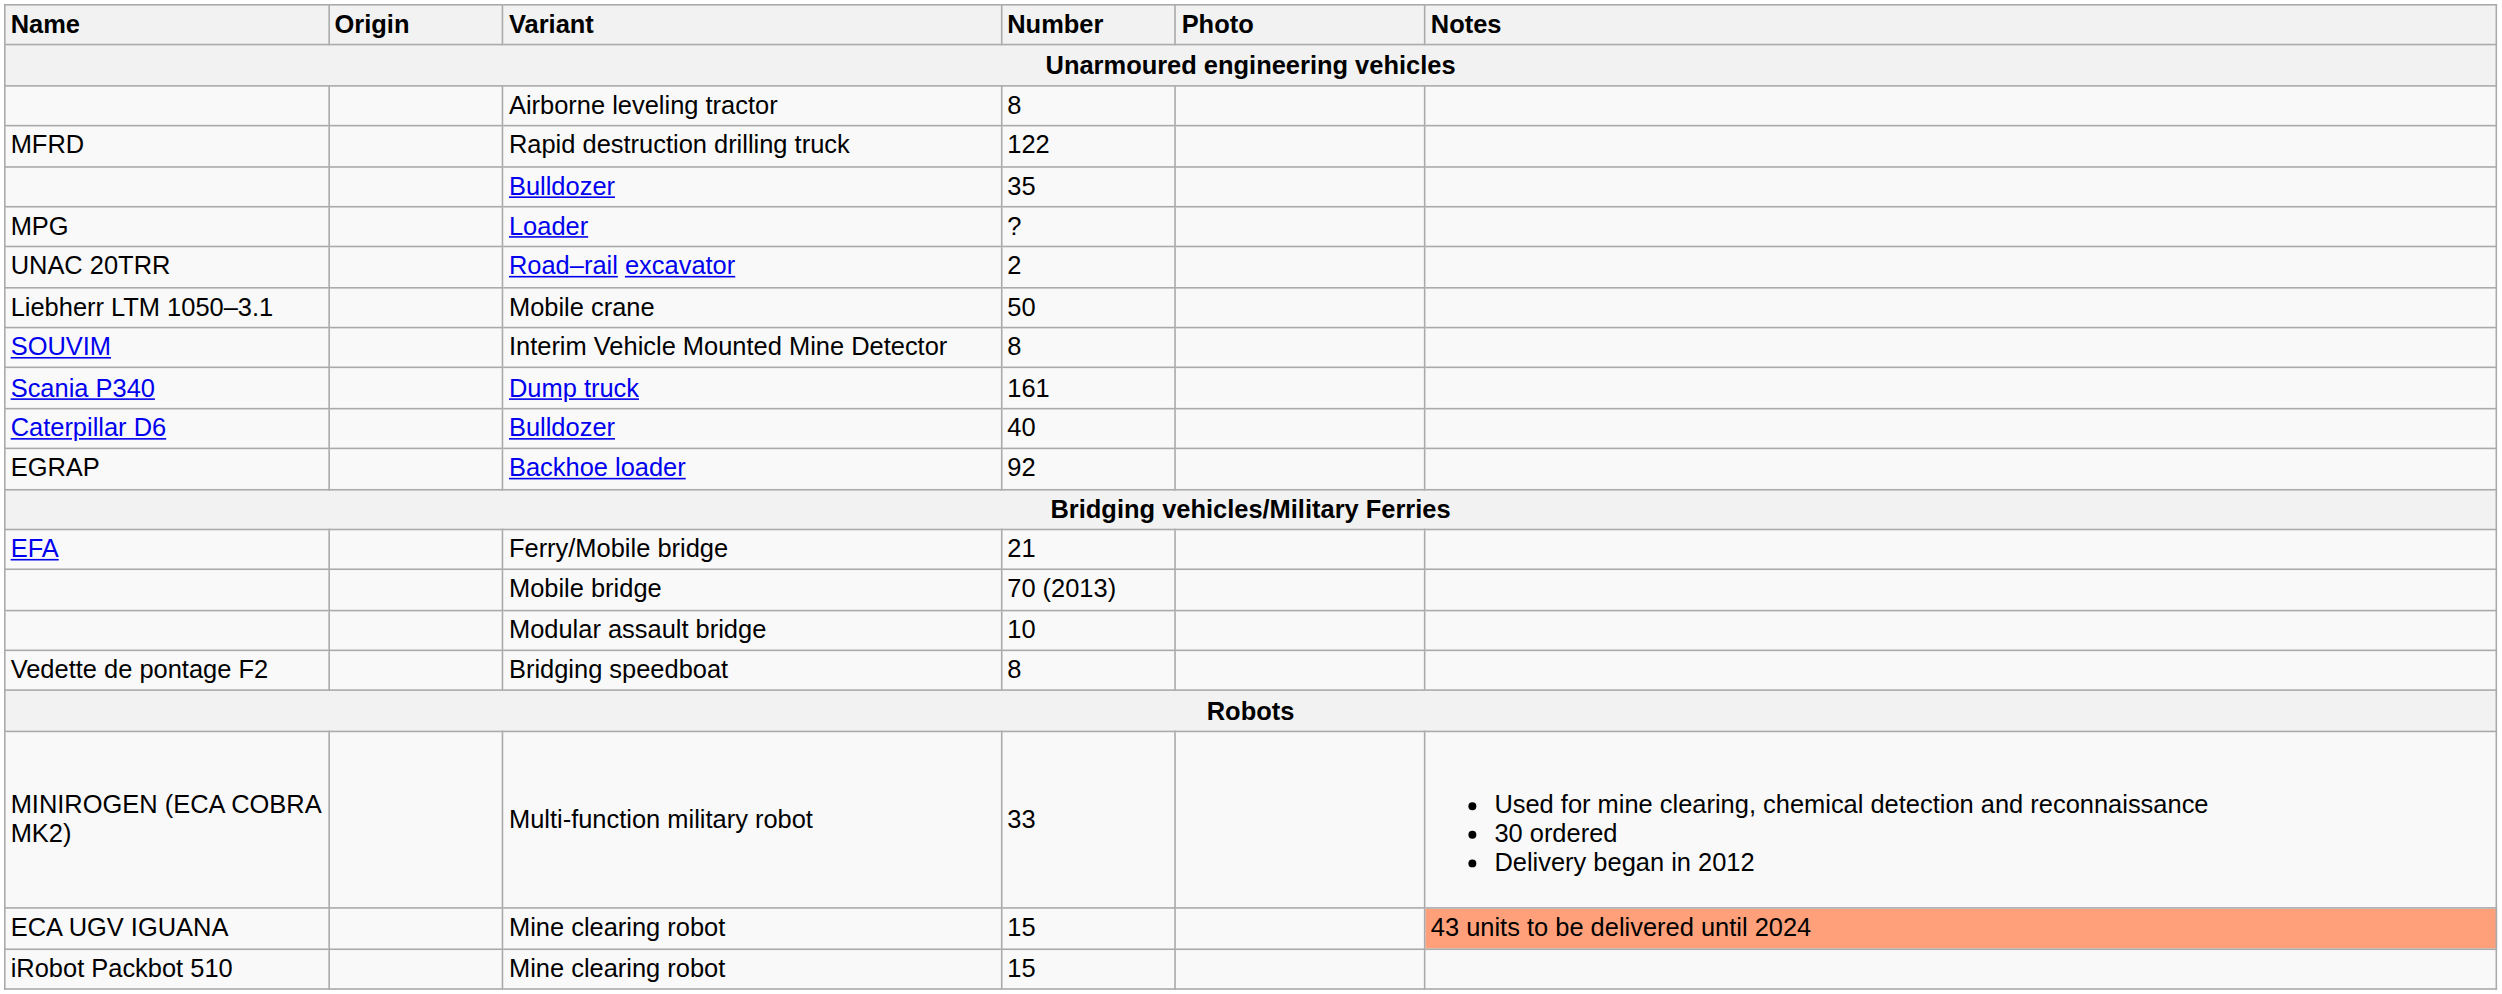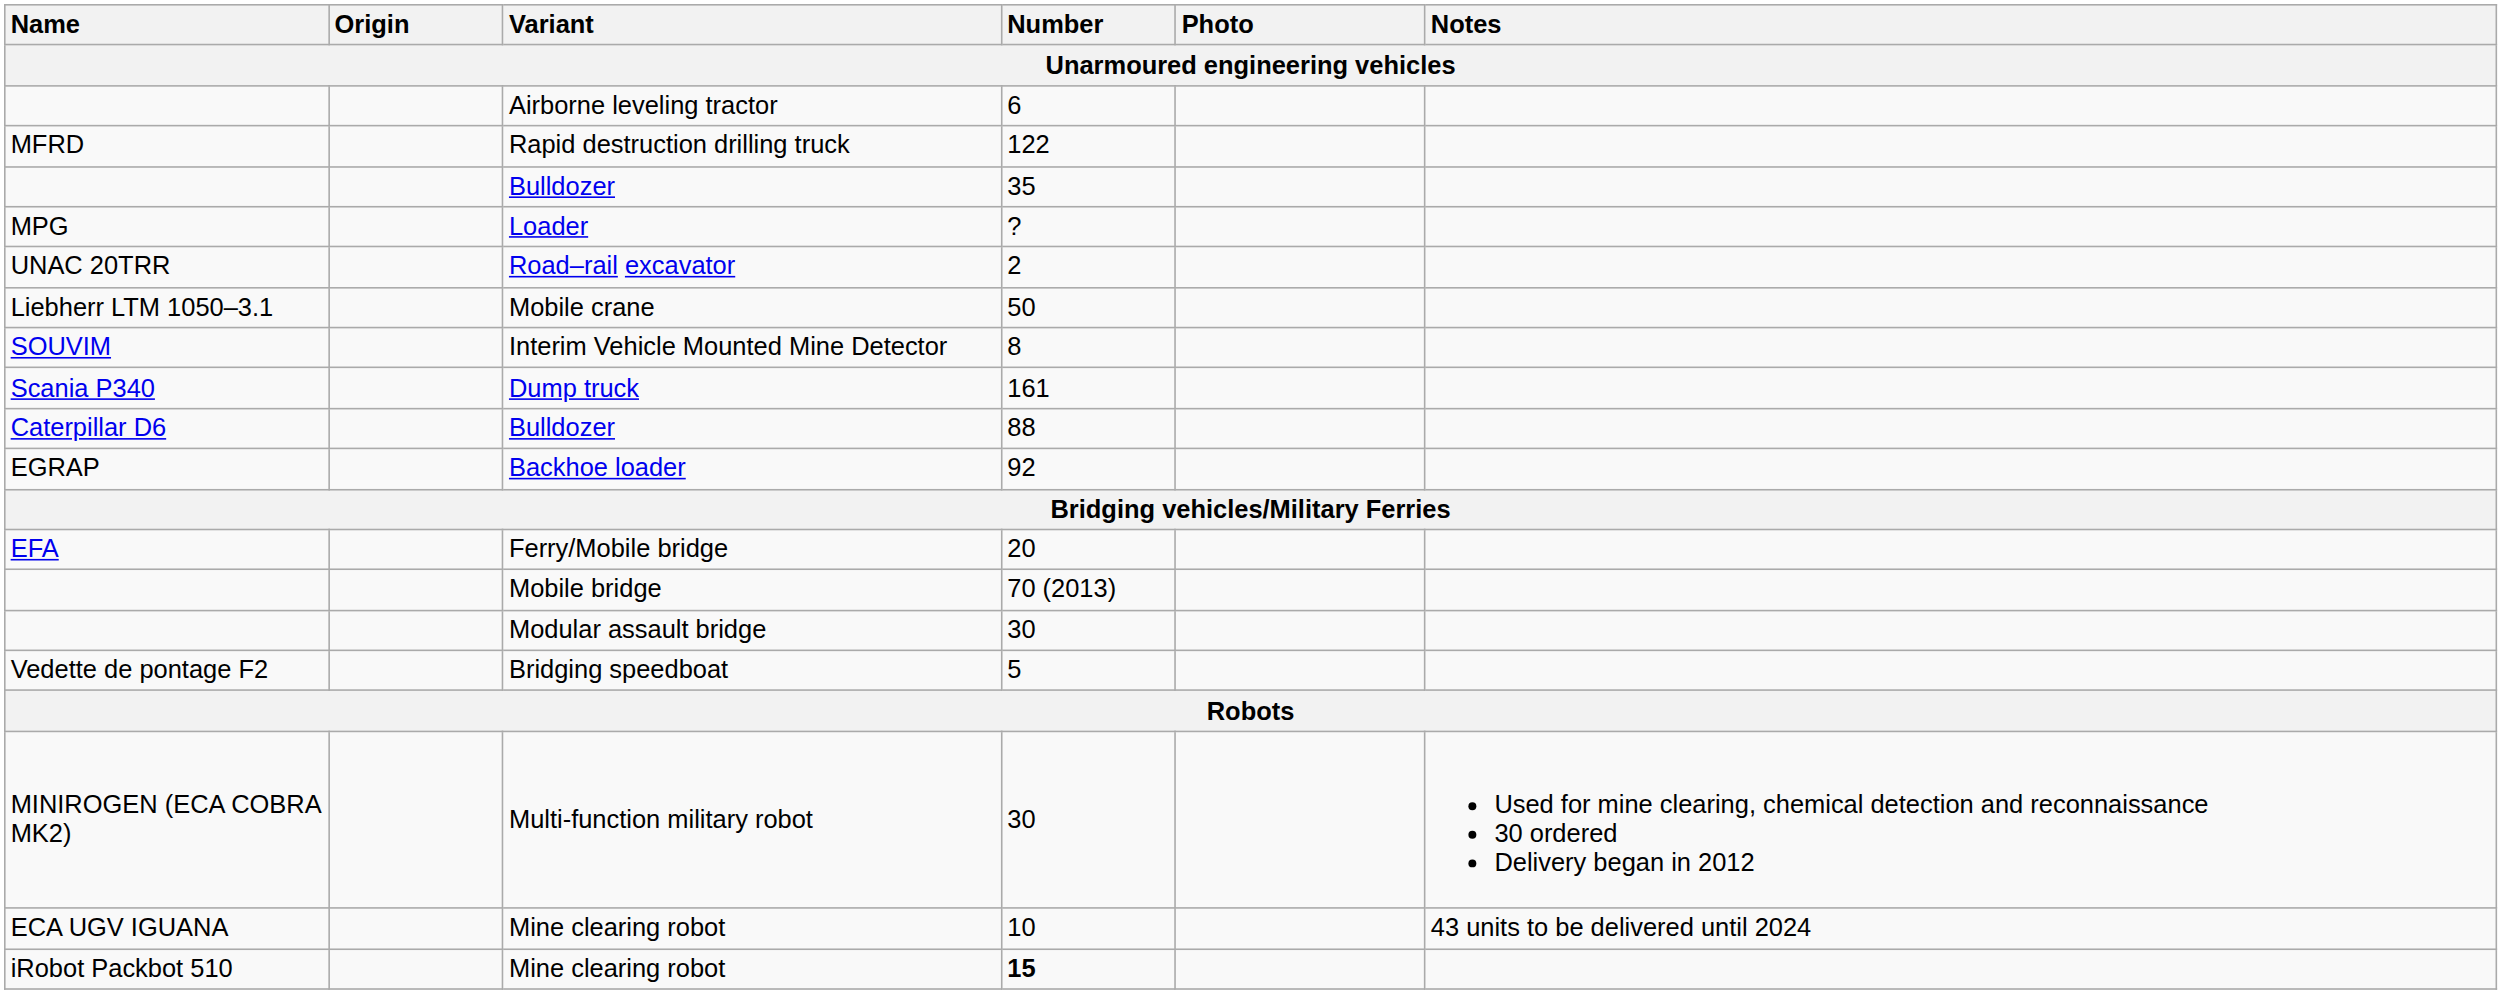(1014, 105) 8 -> (1014, 105) 6
(1021, 428) 40 -> (1021, 428) 88
(1021, 549) 21 -> (1021, 549) 20
(1021, 629) 10 -> (1021, 629) 30
(1014, 670) 8 -> (1014, 670) 5
(1021, 819) 33 -> (1021, 819) 30
(1021, 927) 15 -> (1021, 927) 10
(1621, 927) lightsalmon background -> (1621, 927) no background
(1021, 968) normal -> (1021, 968) bold
